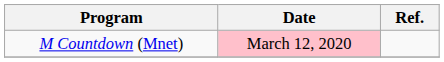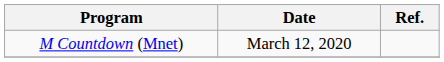(299, 43) pink background -> (299, 43) no background
